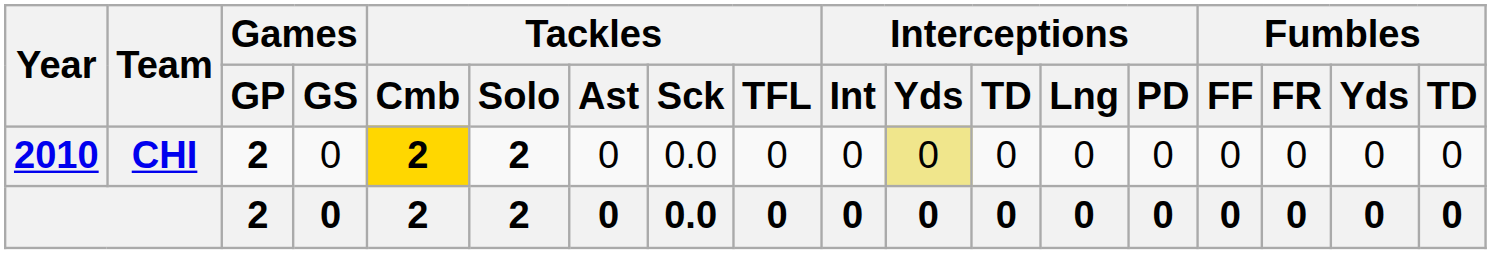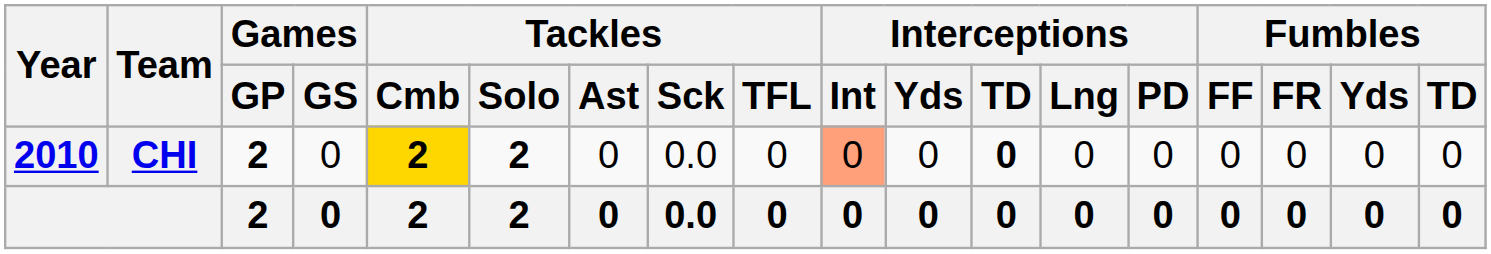(853, 155) no background -> (853, 155) lightsalmon background
(928, 155) khaki background -> (928, 155) no background
(1006, 155) normal -> (1006, 155) bold
